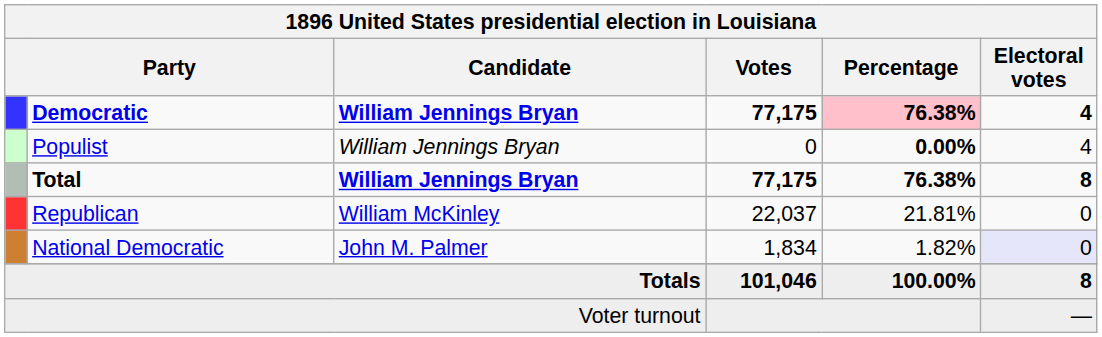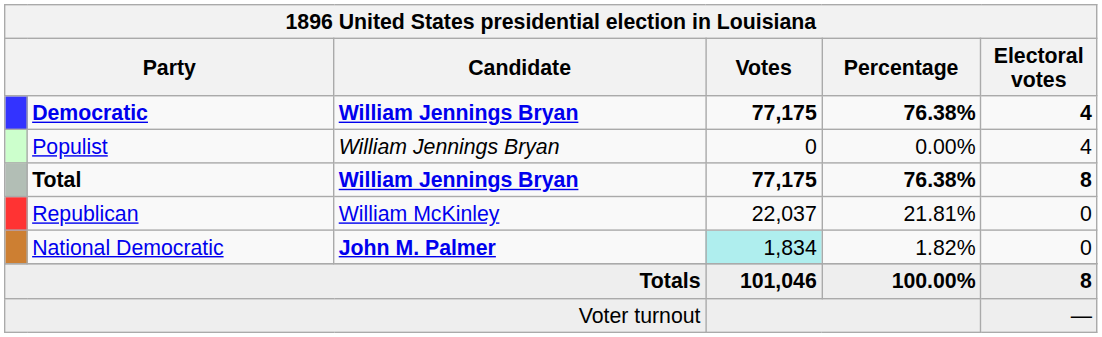(940, 113) pink background -> (940, 113) no background
(945, 147) bold -> (945, 147) normal
(413, 248) normal -> (417, 248) bold
(790, 248) no background -> (790, 248) paleturquoise background
(1086, 248) lavender background -> (1086, 248) no background
